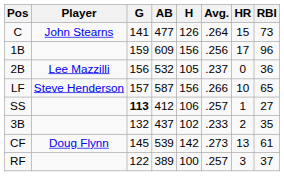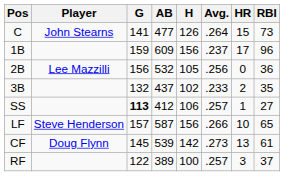(217, 50) .256 -> (217, 50) .237
(217, 69) .237 -> (217, 69) .256
rows swapped: (18, 124) <-> (18, 87)
